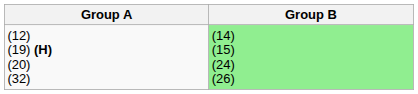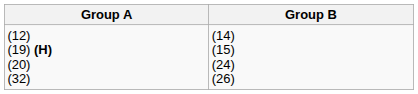(223, 57) lightgreen background -> (223, 57) no background
